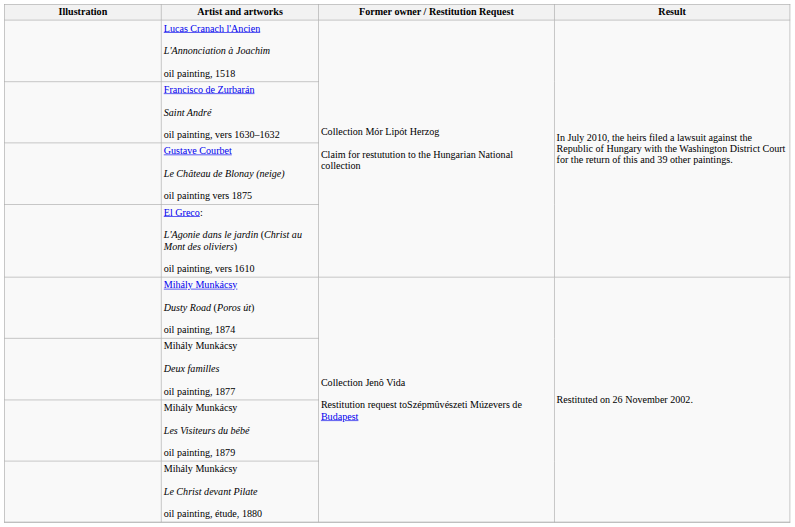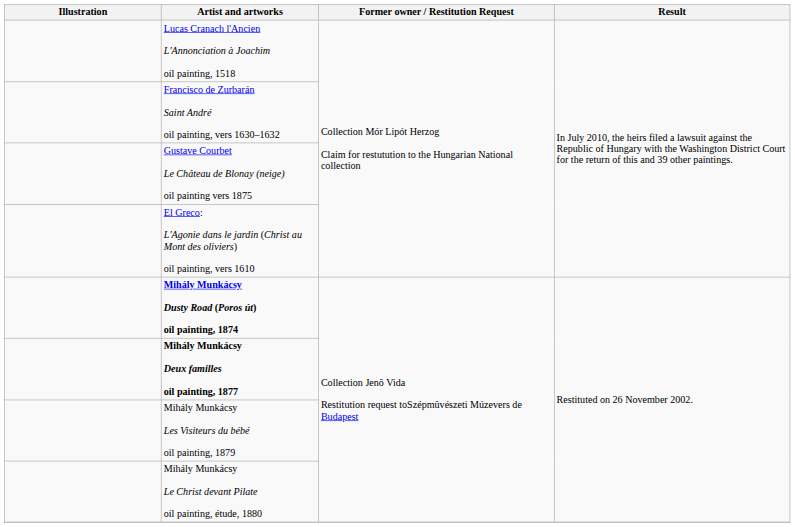(209, 307) normal -> (210, 307) bold
(201, 369) normal -> (203, 369) bold
